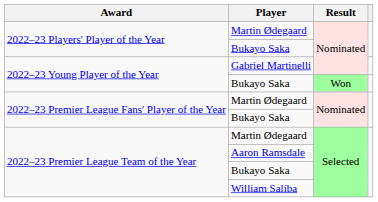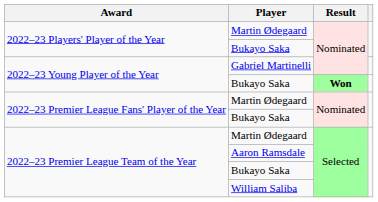(341, 83) normal -> (341, 83) bold
